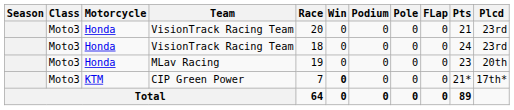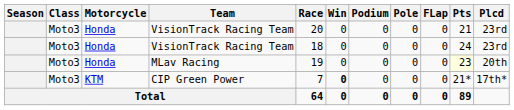(465, 63) no background -> (465, 63) lightyellow background
